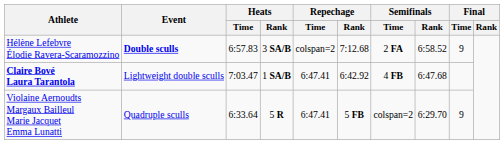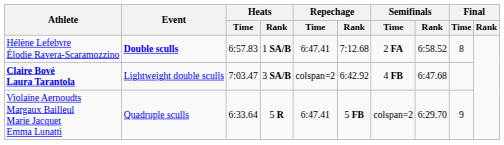(277, 49) 3 SA/B -> (277, 49) 1 SA/B
(315, 49) colspan=2 -> (315, 49) 6:47.41
(461, 49) 9 -> (461, 49) 8
(277, 76) 1 SA/B -> (277, 76) 3 SA/B
(315, 76) 6:47.41 -> (315, 76) colspan=2
